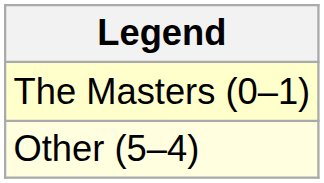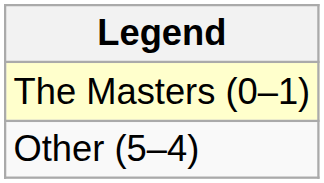(106, 148) lightyellow background -> (106, 148) no background
